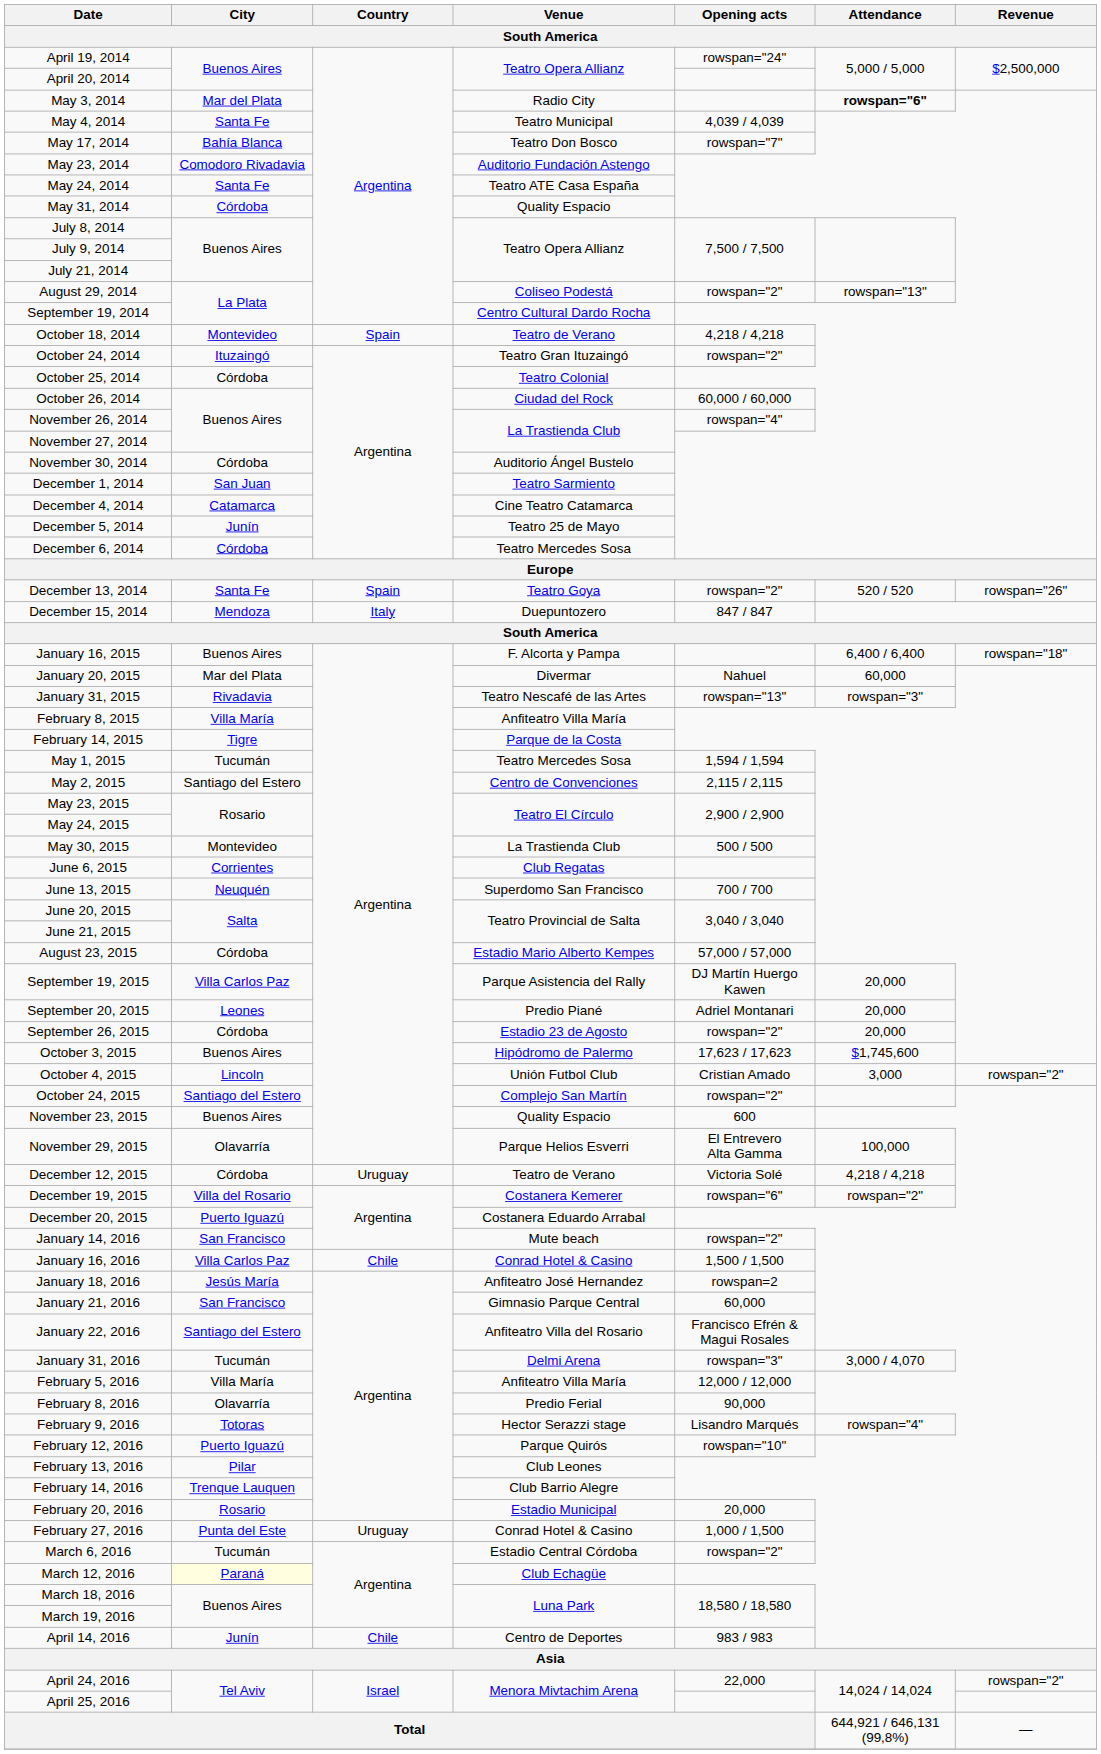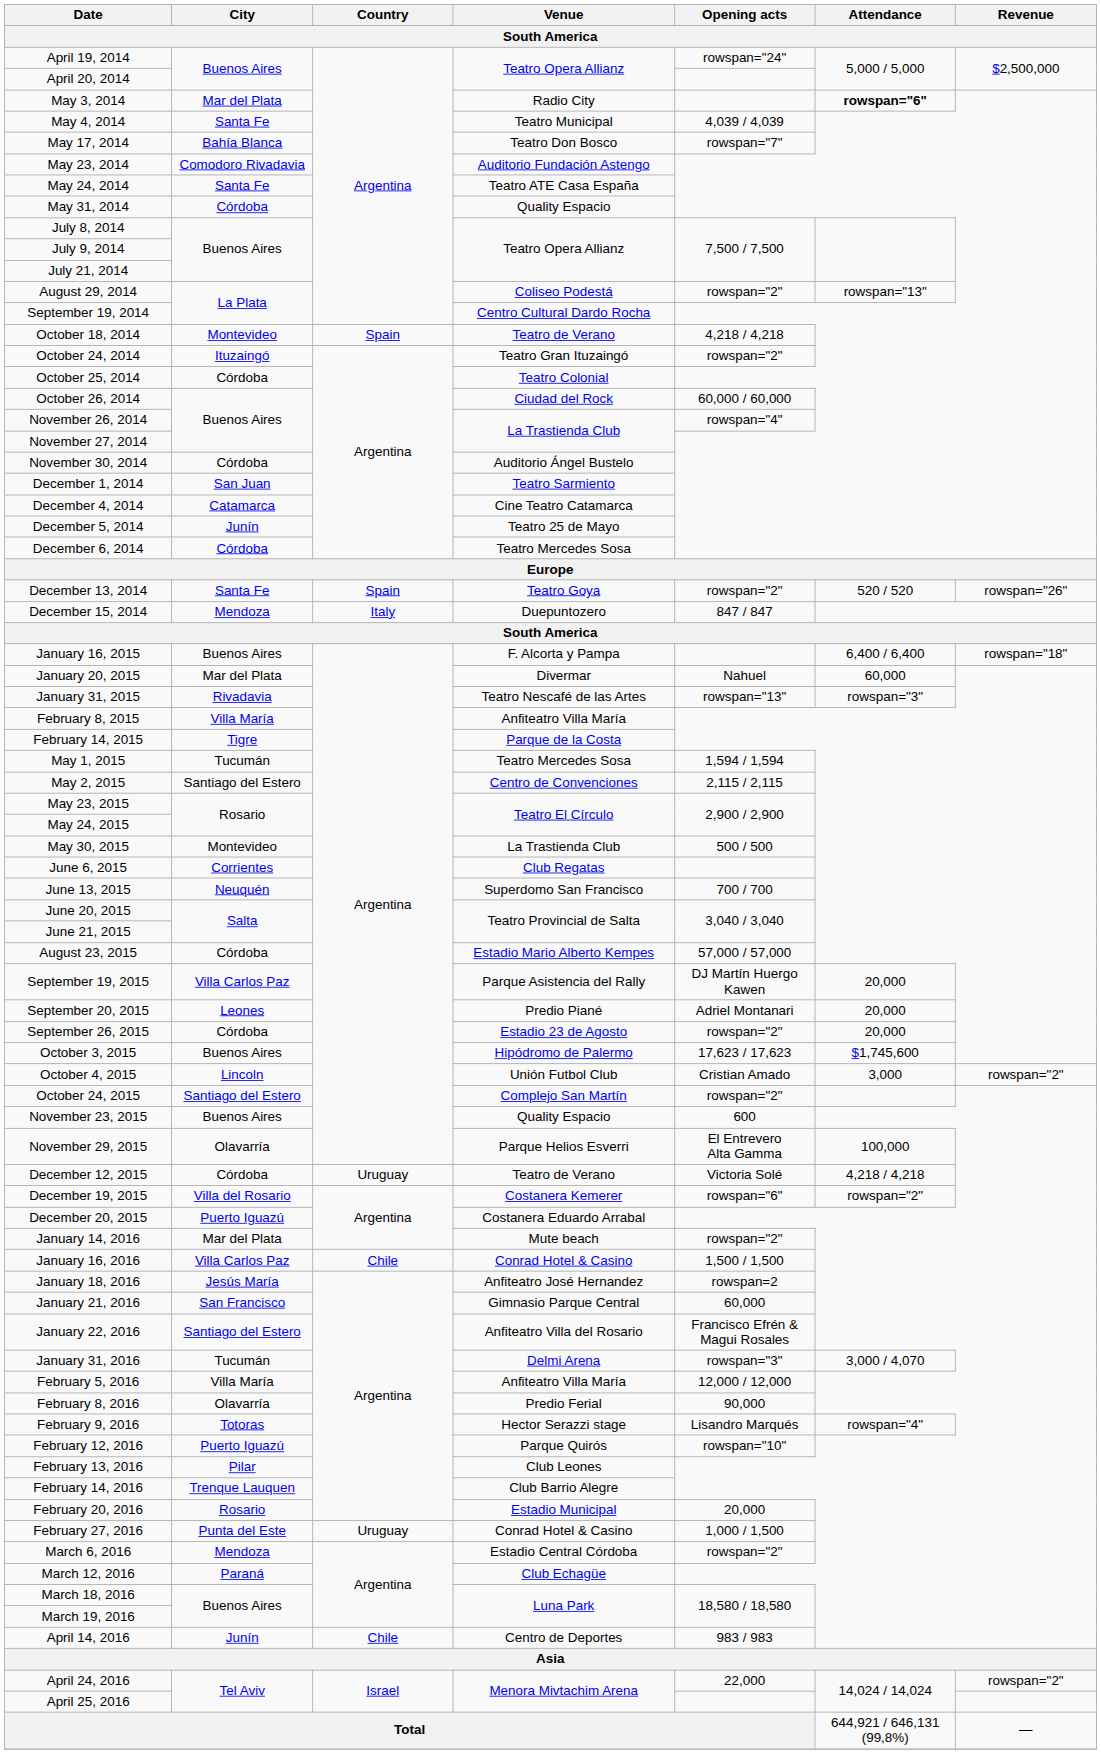(242, 1239) San Francisco -> (242, 1239) Mar del Plata
(242, 1552) Tucumán -> (242, 1552) Mendoza
(242, 1573) lightyellow background -> (242, 1573) no background
